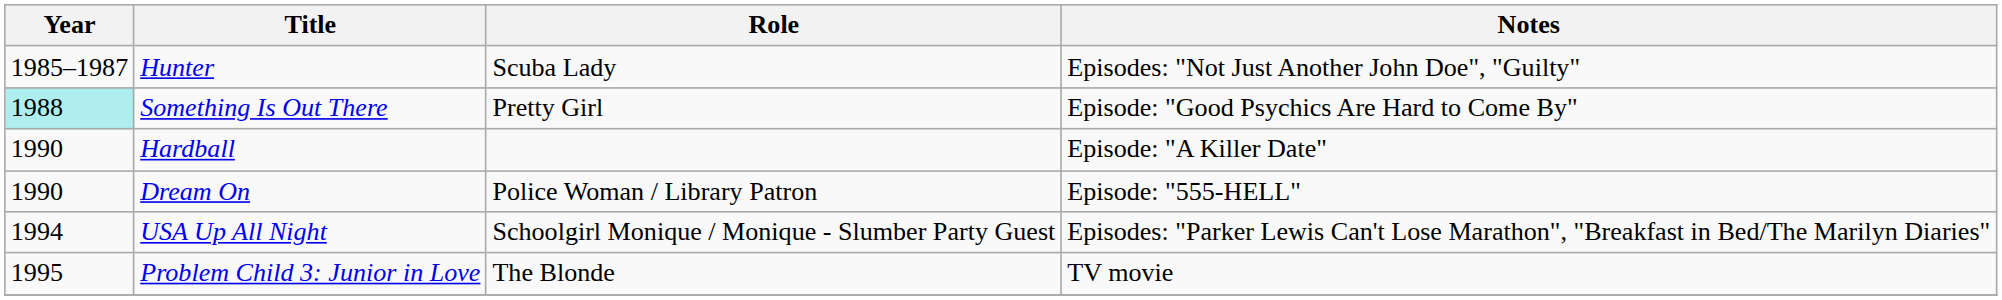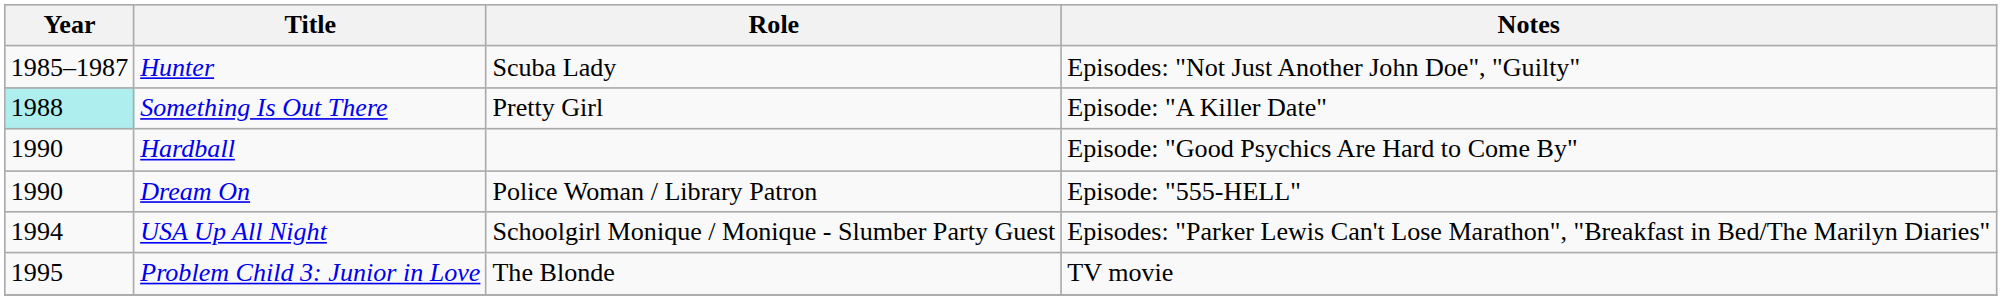(1322, 107) Episode: "Good Psychics Are Hard to Come By" -> (1197, 107) Episode: "A Killer Date"
(1197, 149) Episode: "A Killer Date" -> (1322, 149) Episode: "Good Psychics Are Hard to Come By"
